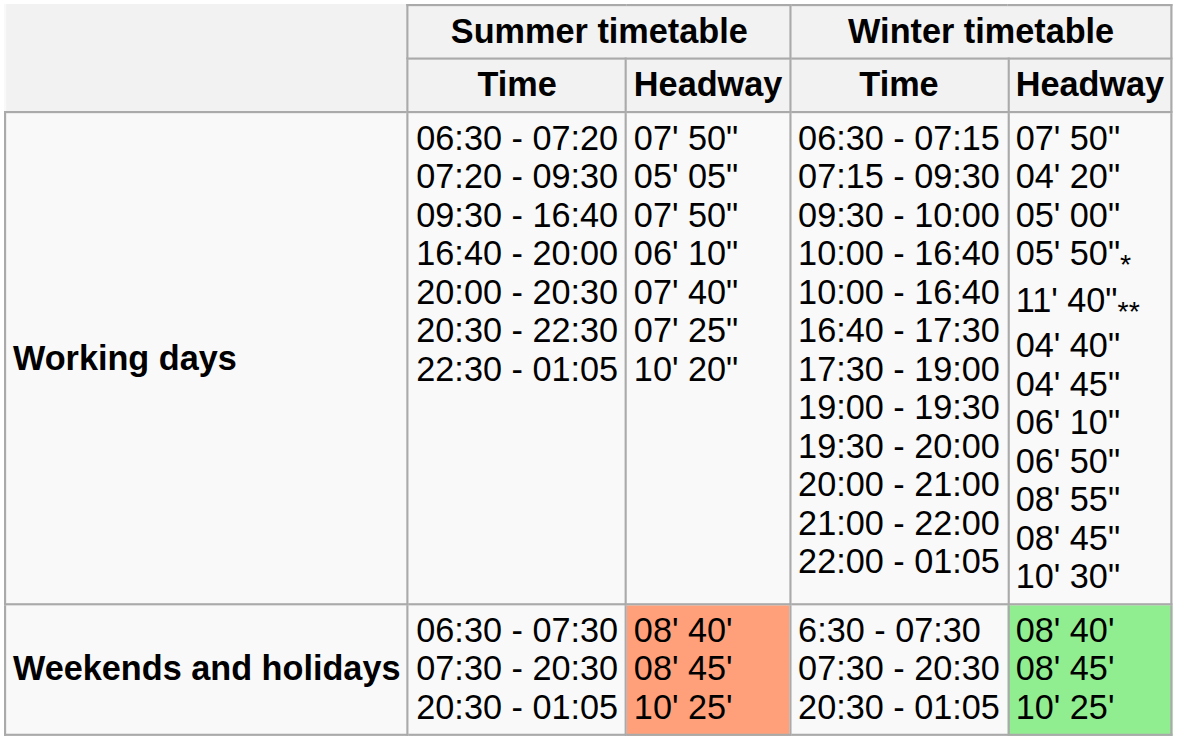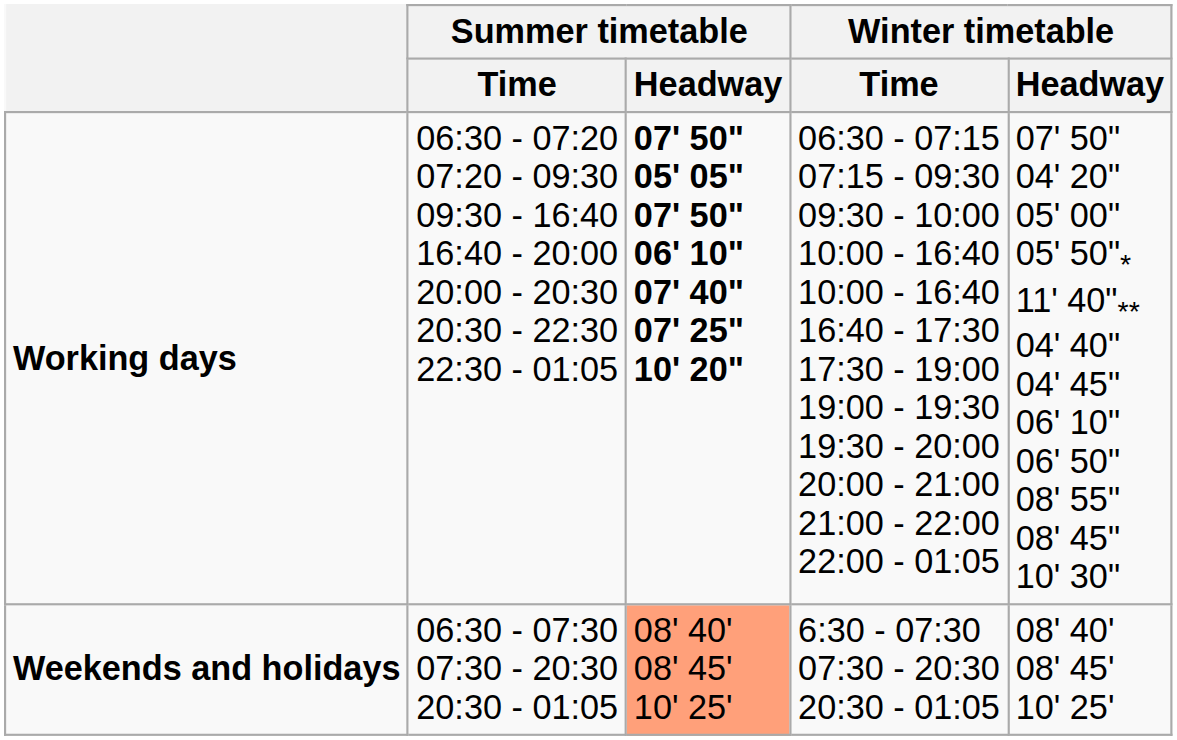(686, 254) normal -> (689, 254) bold
(1065, 669) lightgreen background -> (1065, 669) no background
